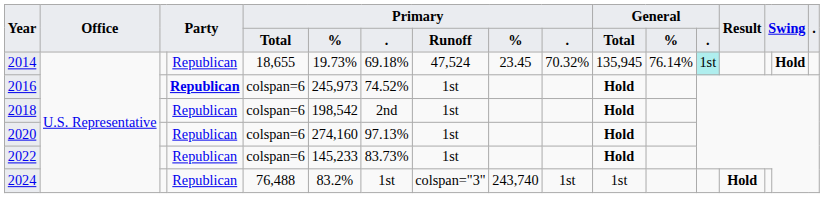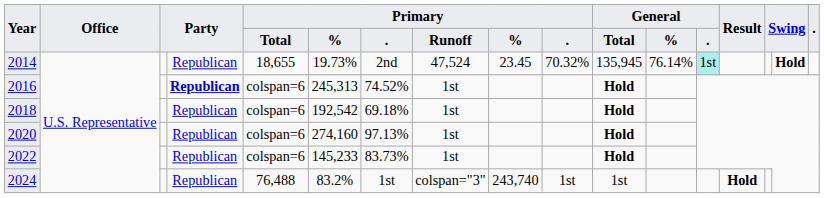(387, 63) 69.18% -> (387, 63) 2nd
(335, 87) 245,973 -> (335, 87) 245,313
(335, 110) 198,542 -> (335, 110) 192,542
(387, 110) 2nd -> (387, 110) 69.18%
